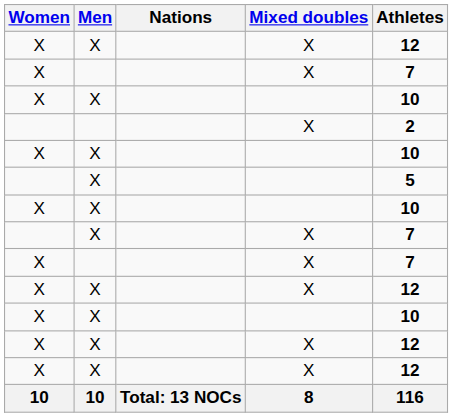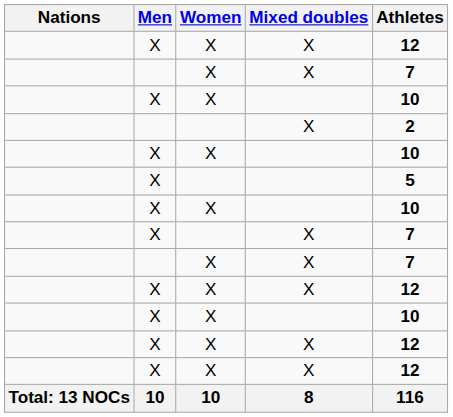columns swapped: (181, 18) <-> (39, 18)
